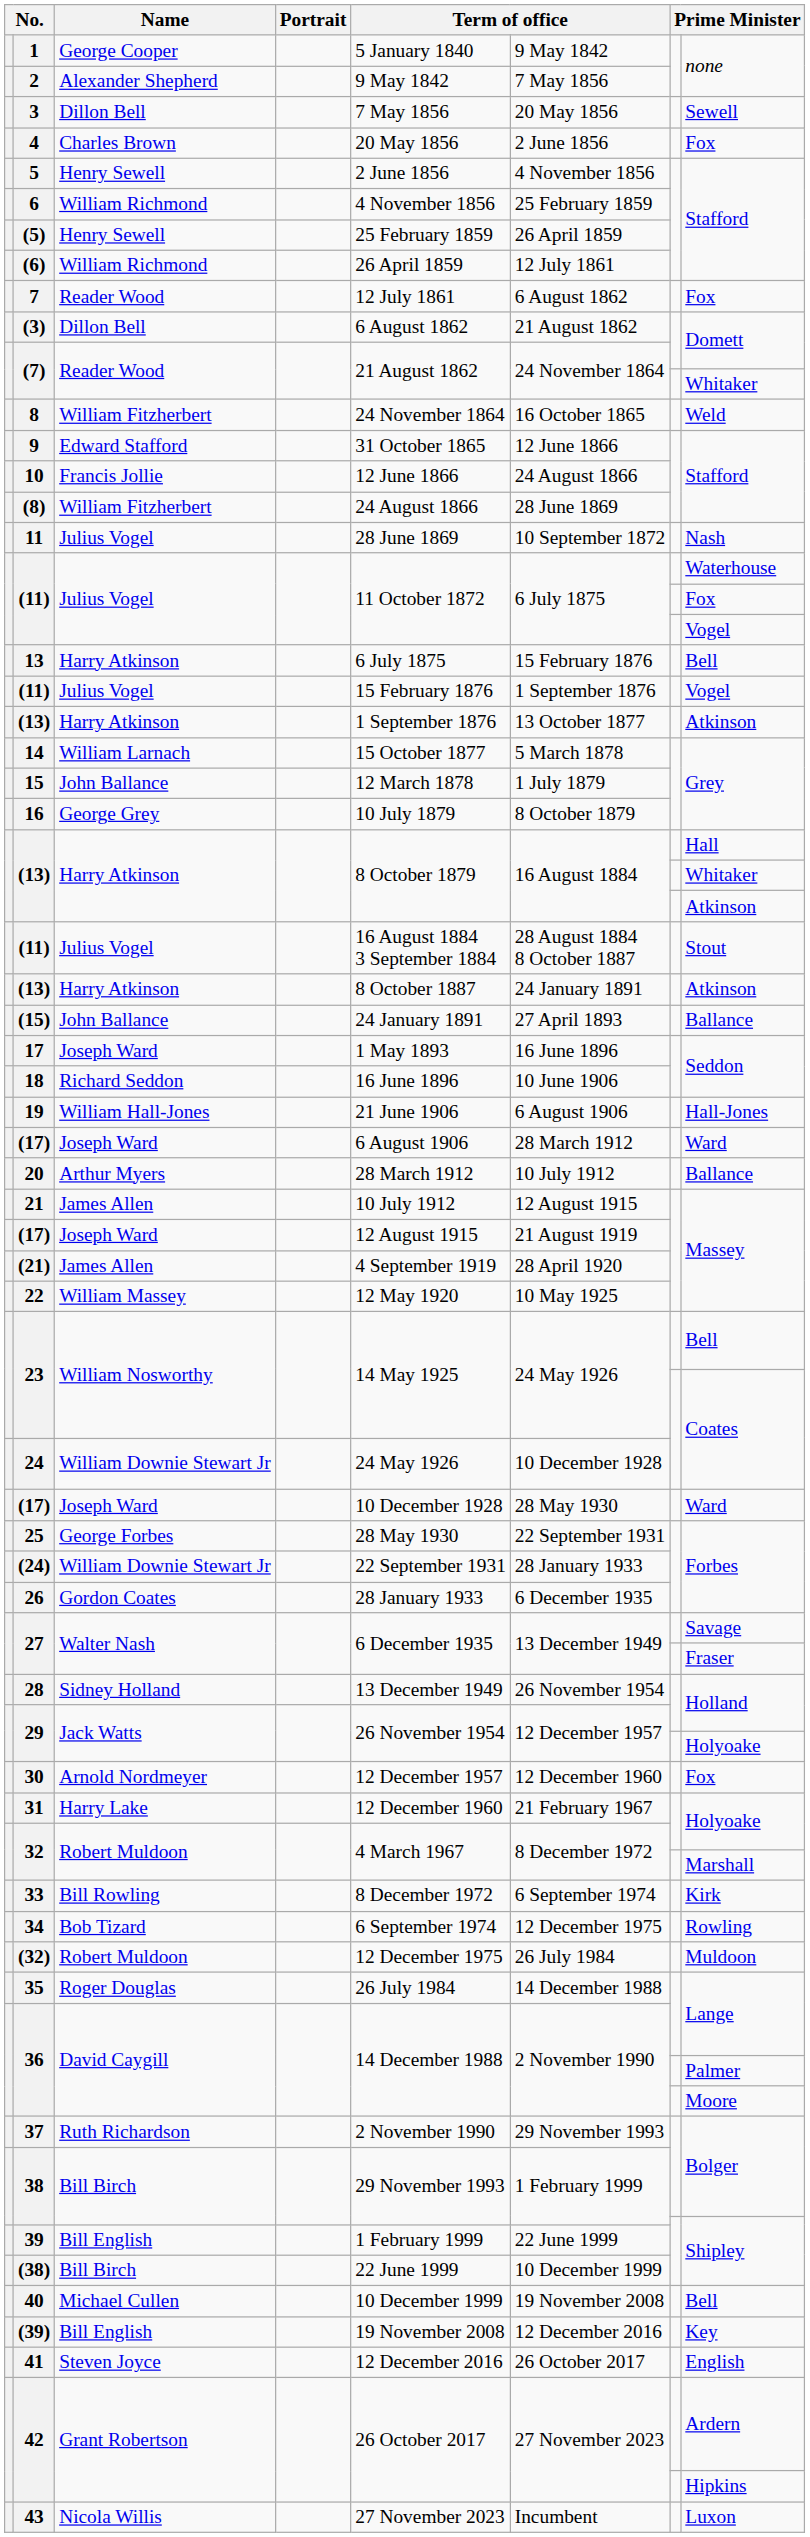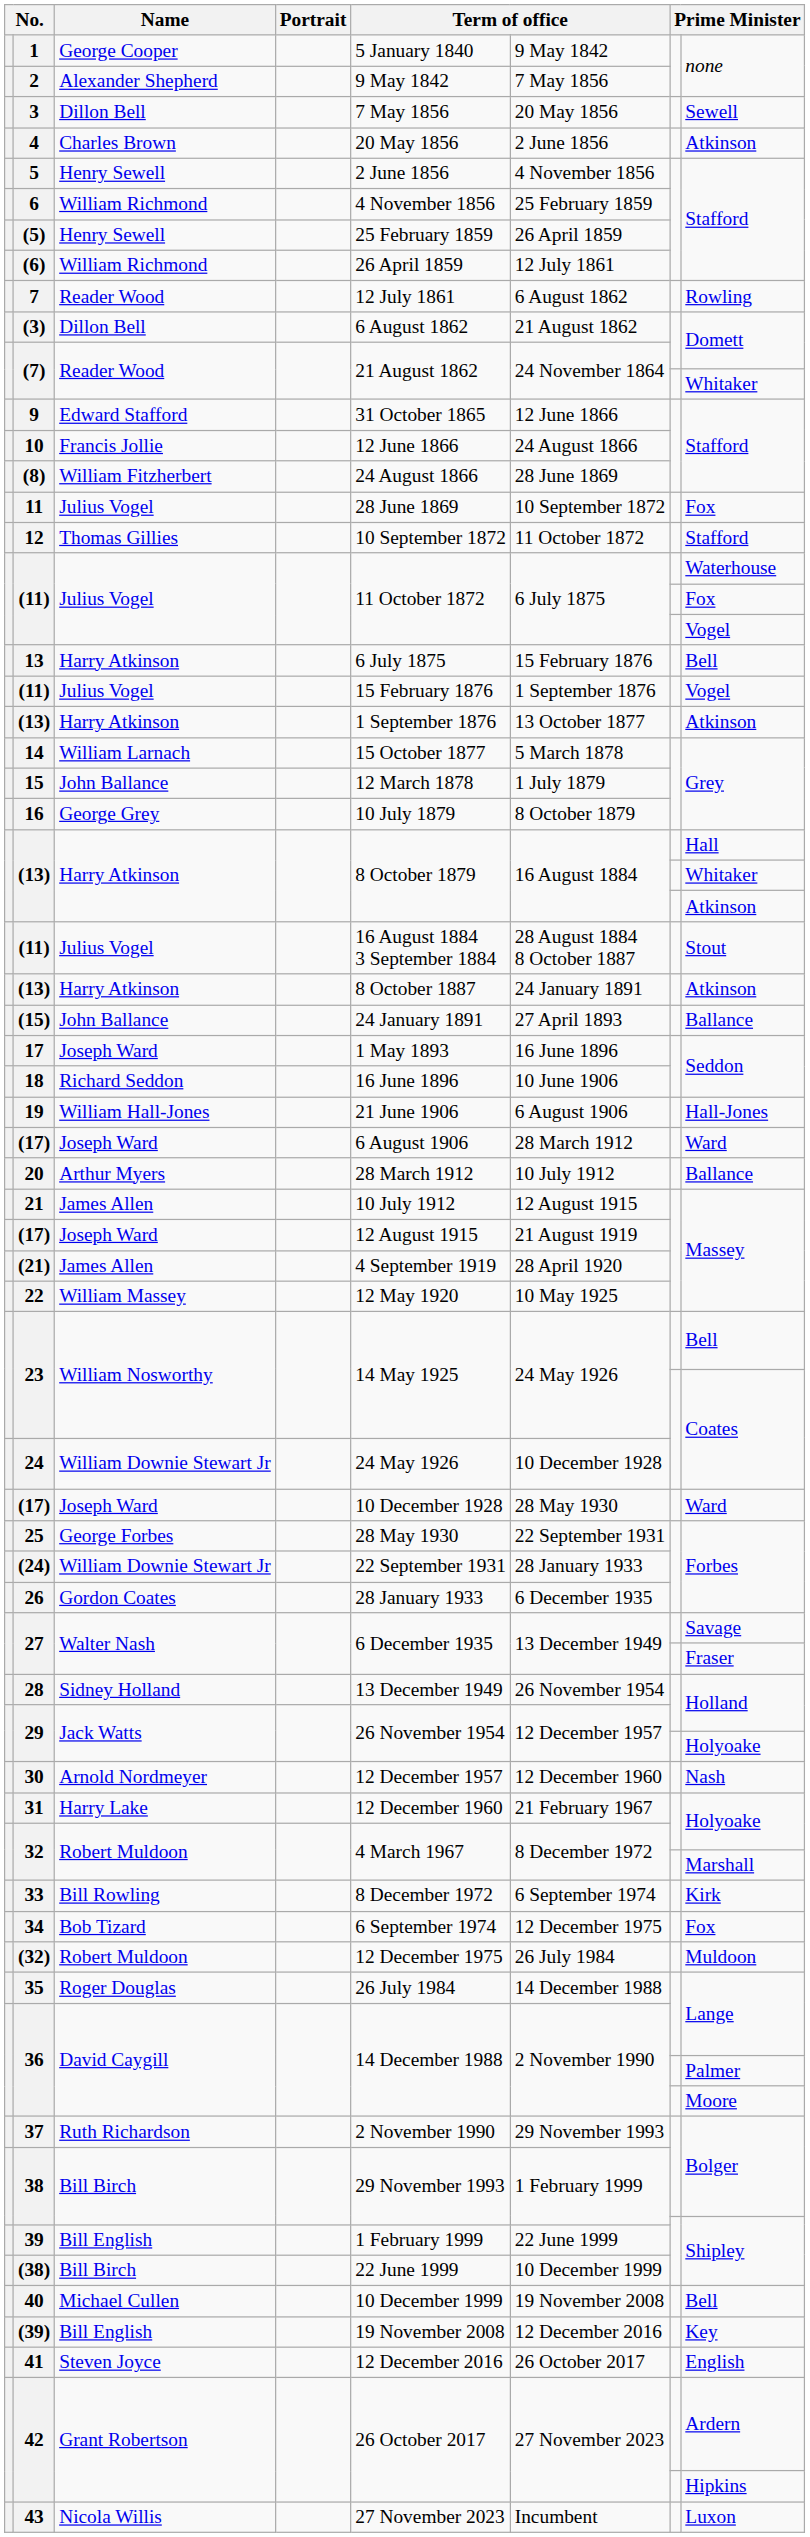(700, 142) Fox -> (721, 142) Atkinson
(700, 296) Fox -> (719, 296) Rowling
- row: (34, 414)
(705, 537) Nash -> (700, 506) Fox
+ row: (34, 537)
(700, 1777) Fox -> (705, 1777) Nash
(719, 1926) Rowling -> (700, 1926) Fox
